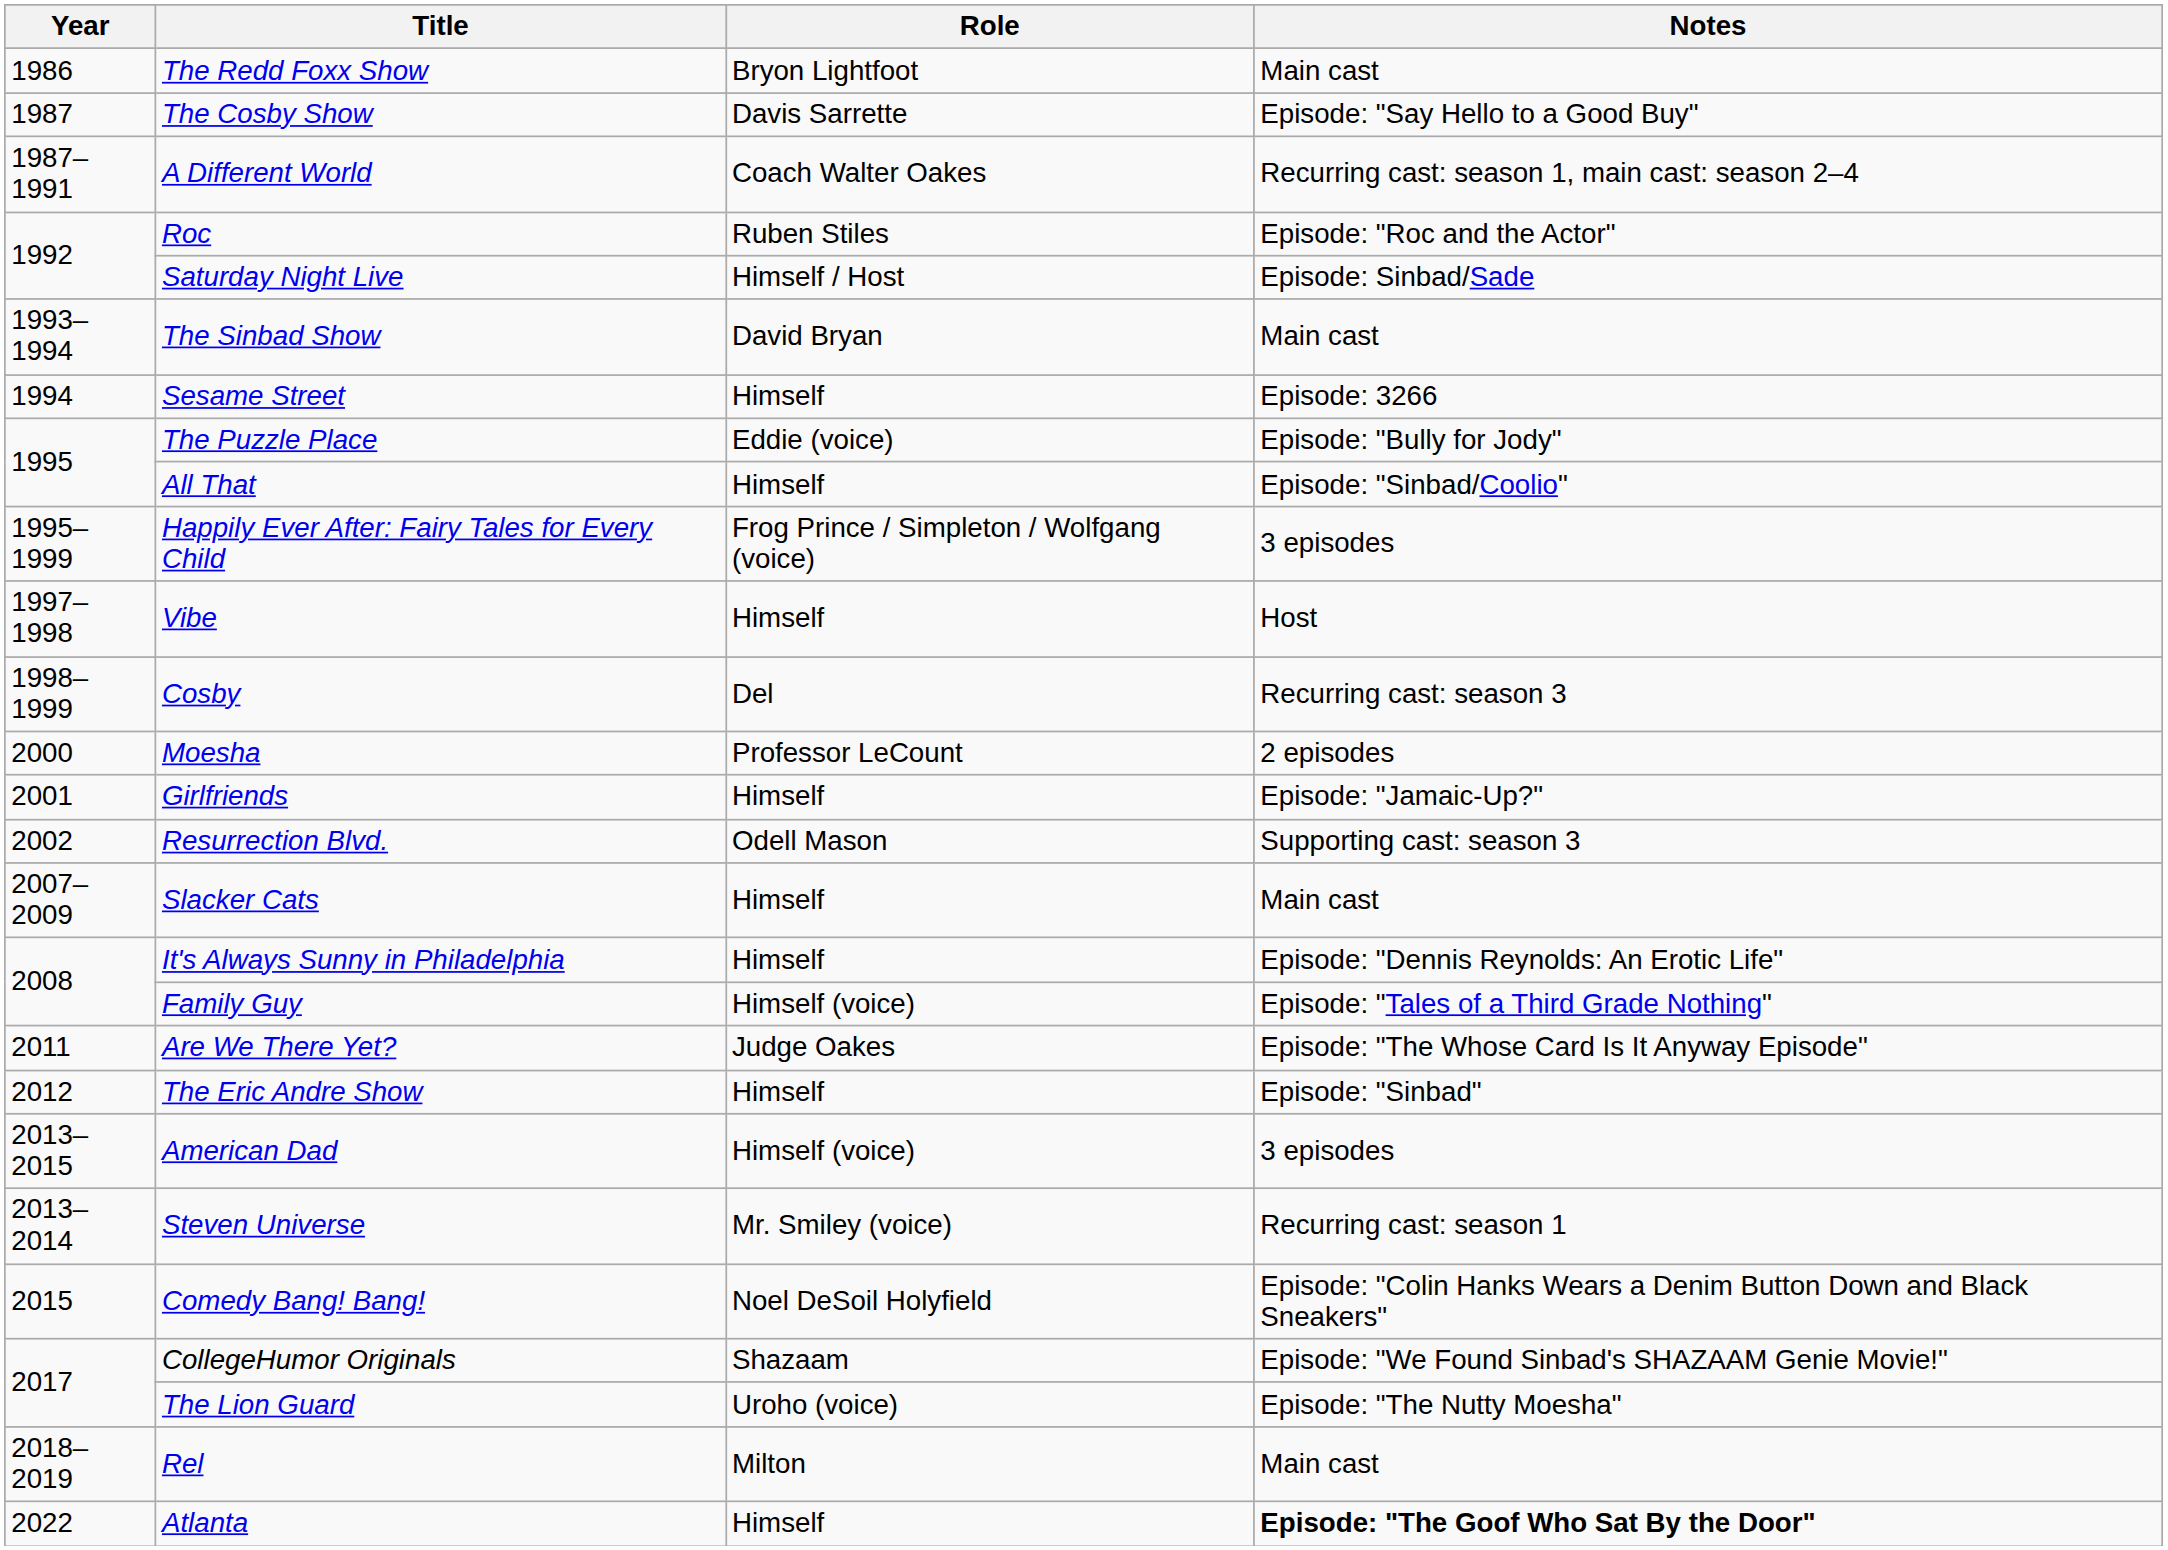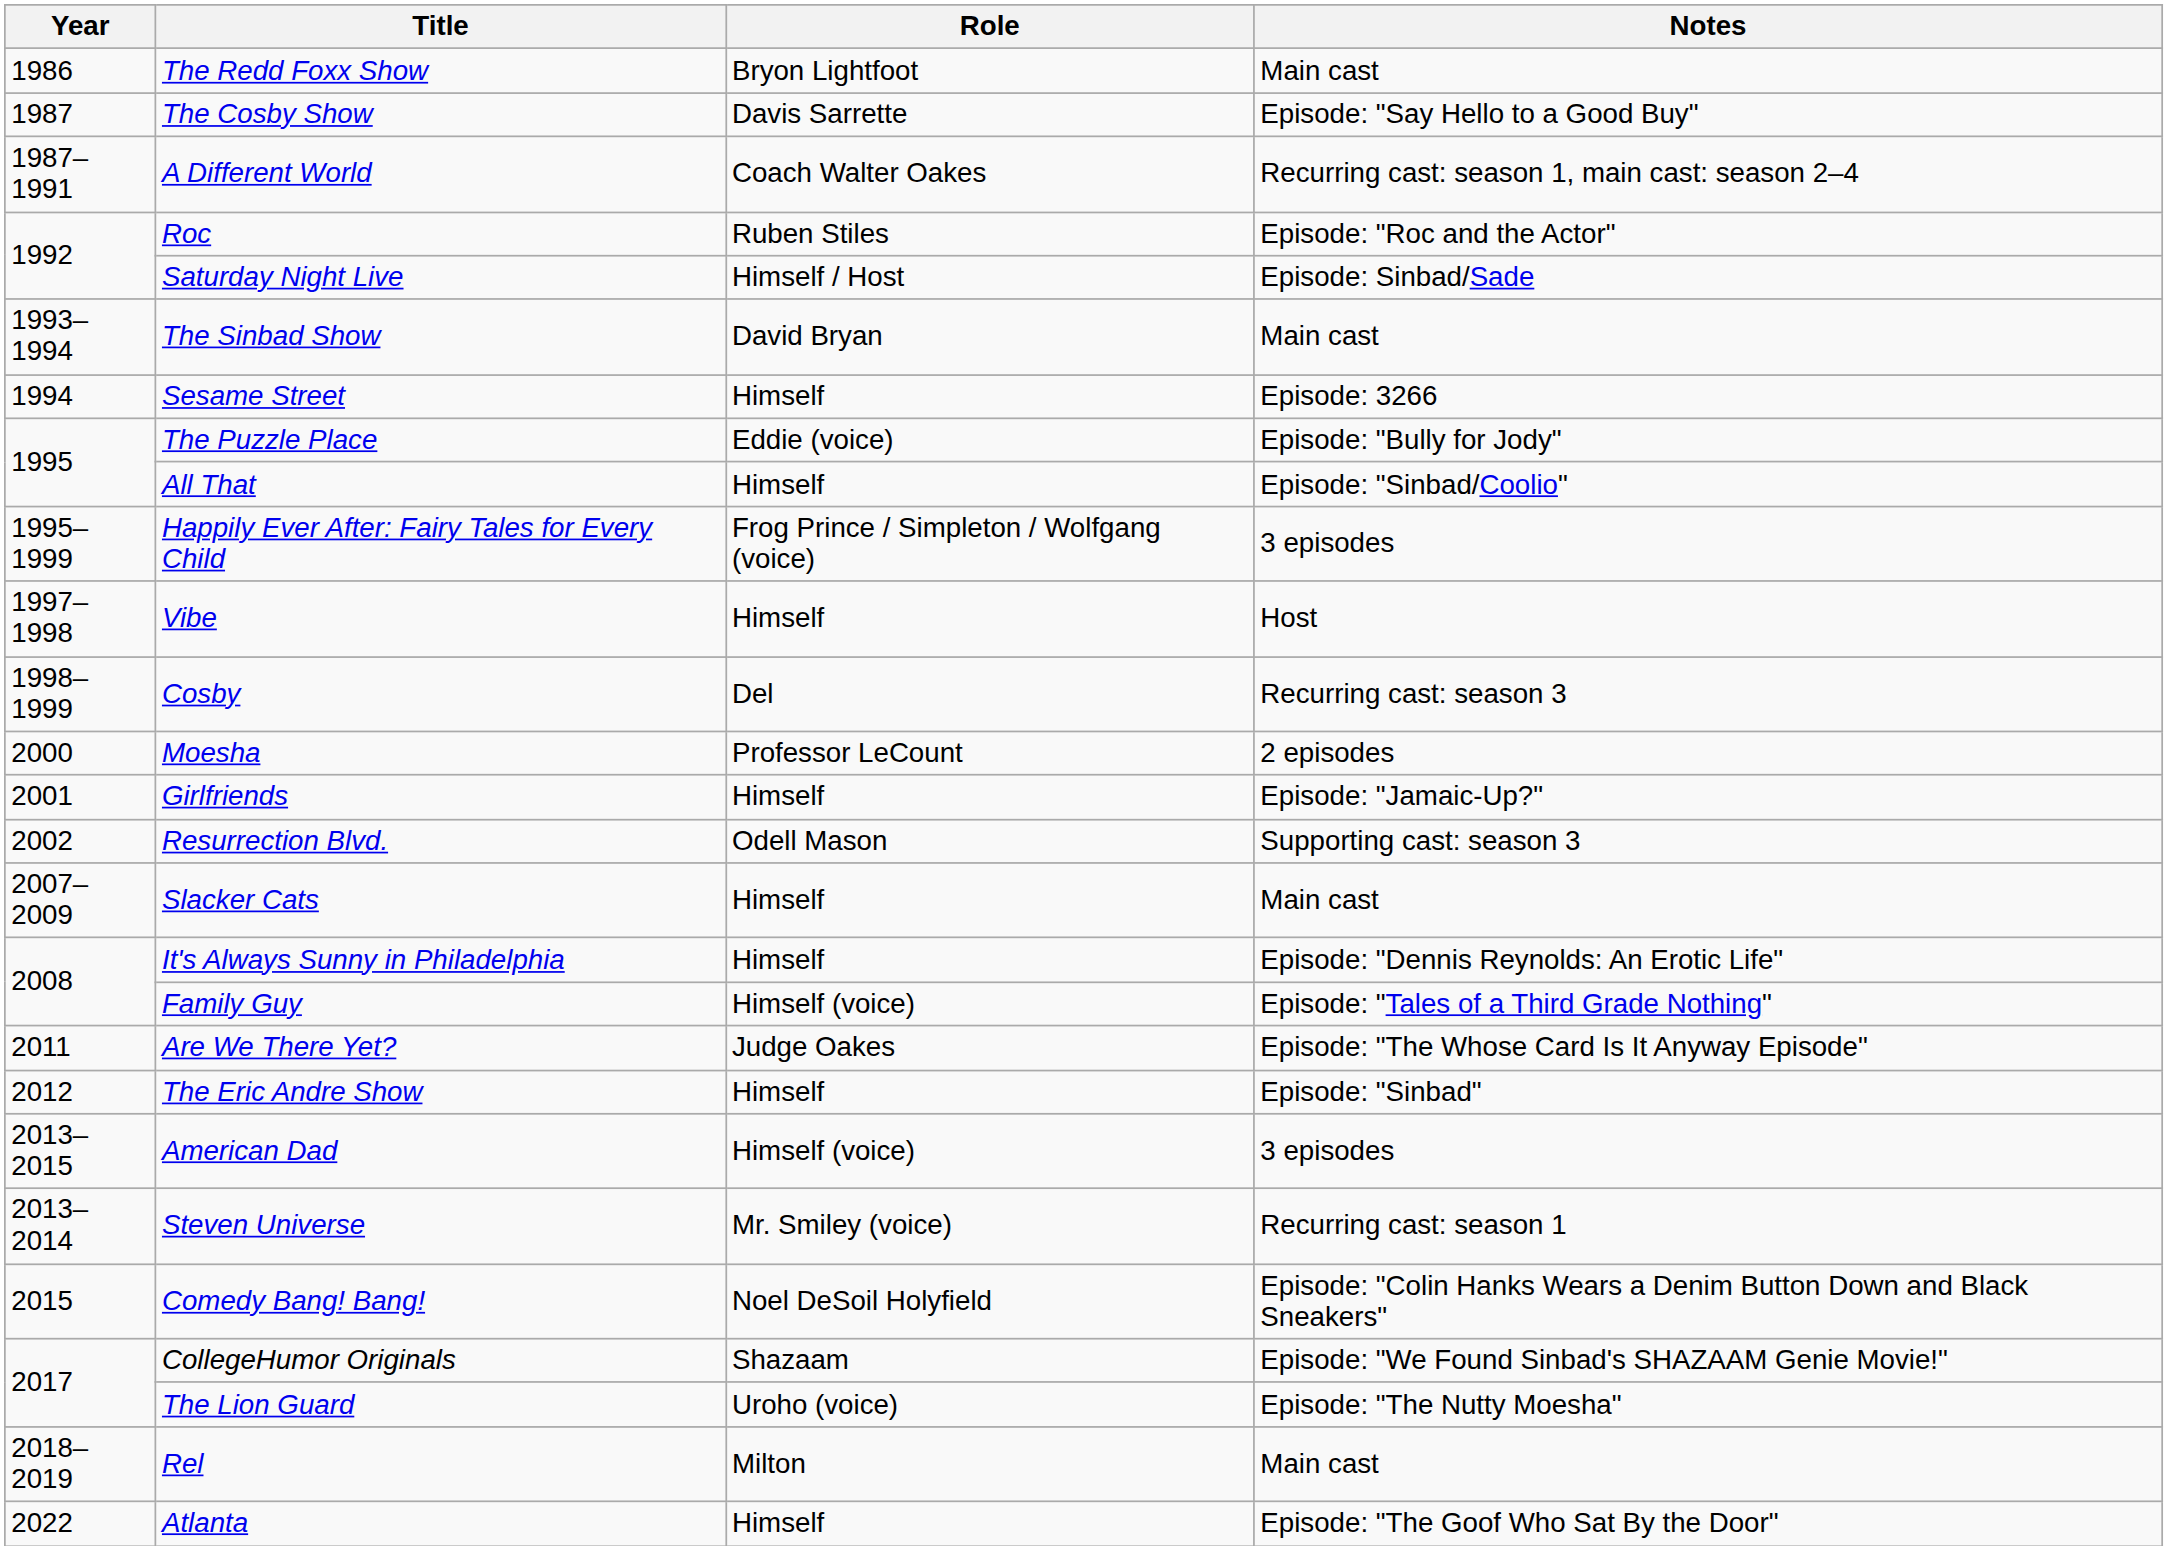(1538, 1523) bold -> (1519, 1523) normal
